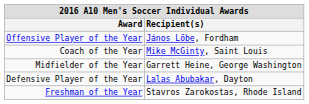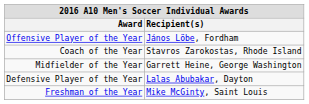(207, 52) Mike McGinty, Saint Louis -> (224, 52) Stavros Zarokostas, Rhode Island
(224, 92) Stavros Zarokostas, Rhode Island -> (207, 92) Mike McGinty, Saint Louis
